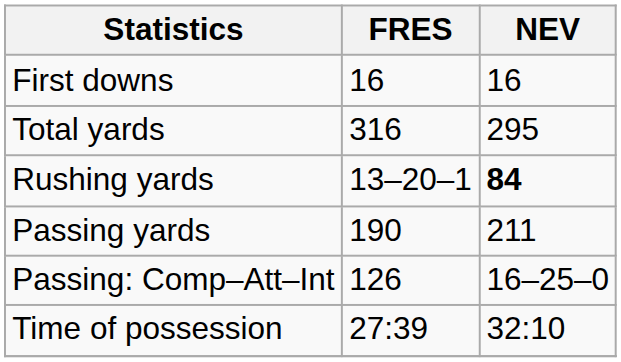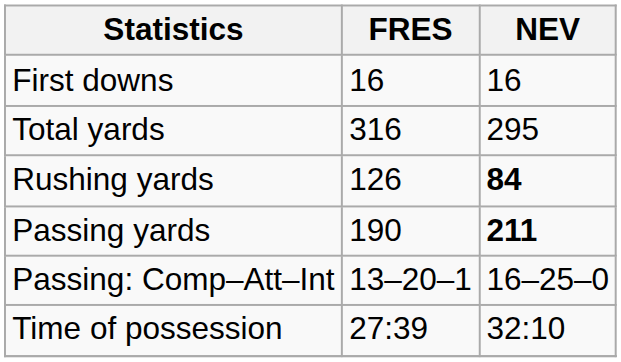(411, 179) 13–20–1 -> (375, 179) 126
(512, 229) normal -> (512, 229) bold
(375, 279) 126 -> (411, 279) 13–20–1
